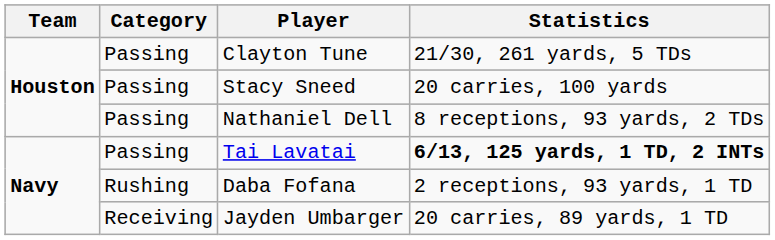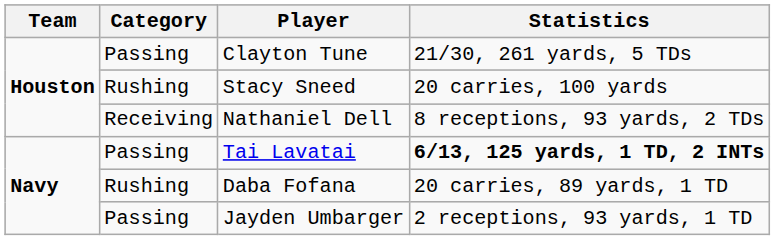(147, 87) Passing -> (147, 87) Rushing
(147, 120) Passing -> (159, 120) Receiving
(583, 186) 2 receptions, 93 yards, 1 TD -> (571, 186) 20 carries, 89 yards, 1 TD
(159, 218) Receiving -> (147, 218) Passing
(571, 218) 20 carries, 89 yards, 1 TD -> (583, 218) 2 receptions, 93 yards, 1 TD
